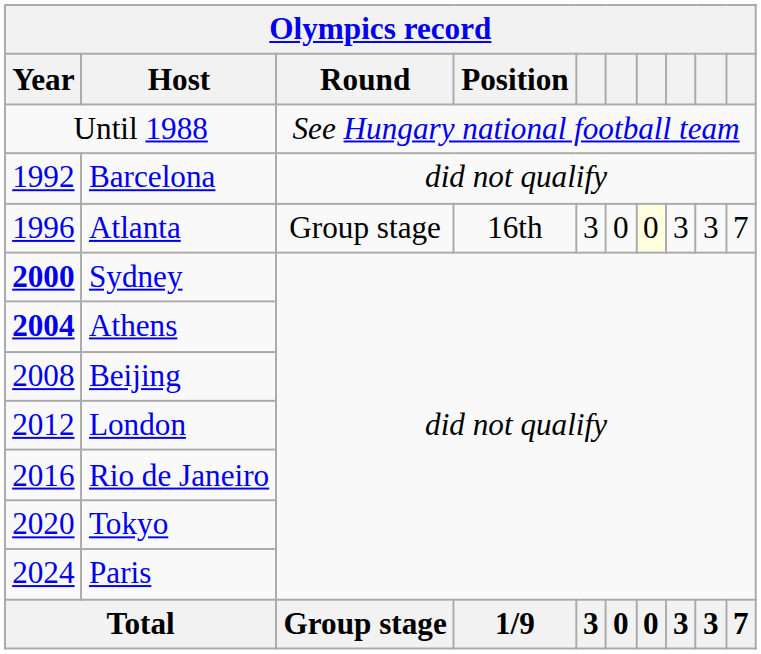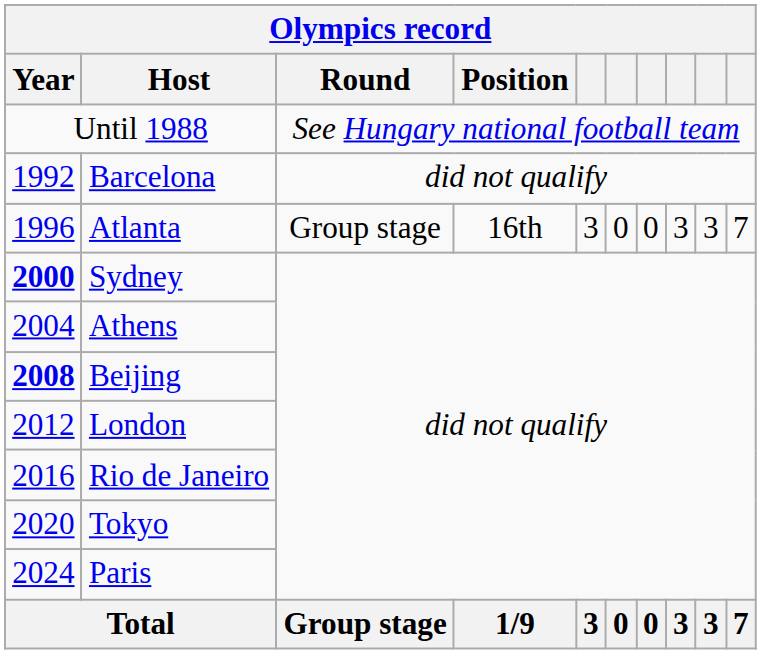(651, 227) lightyellow background -> (651, 227) no background
(43, 326) bold -> (43, 326) normal
(43, 375) normal -> (43, 375) bold
